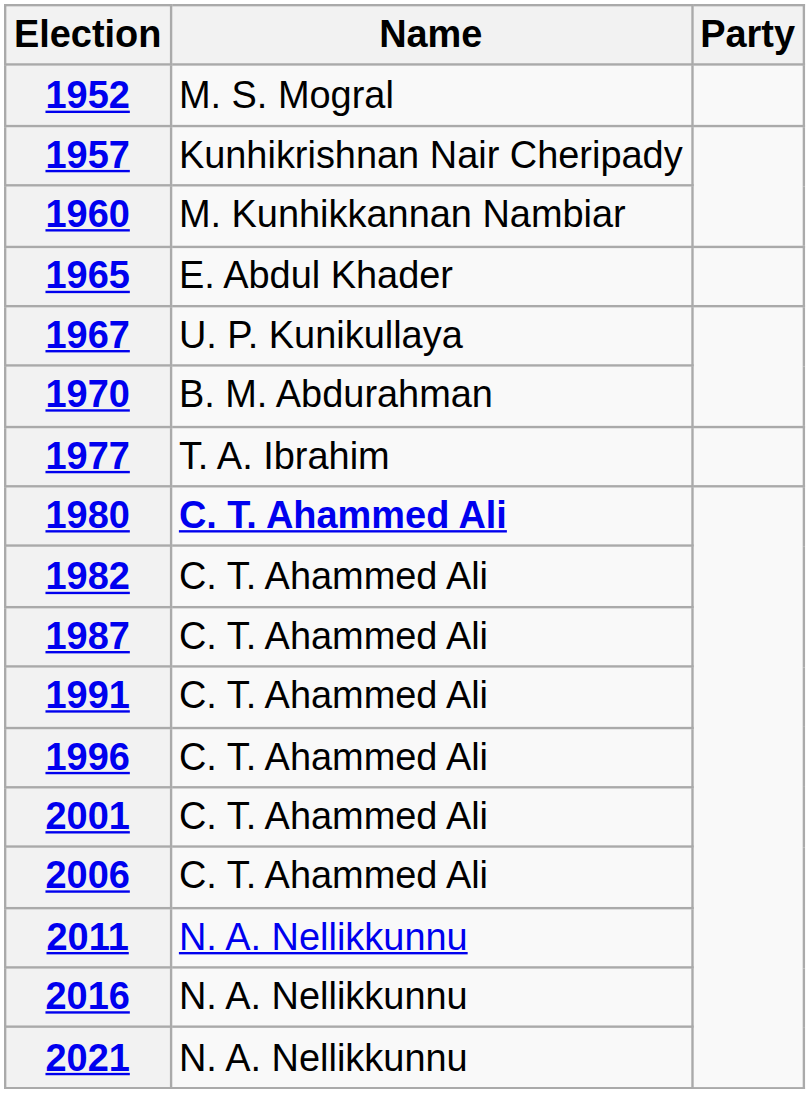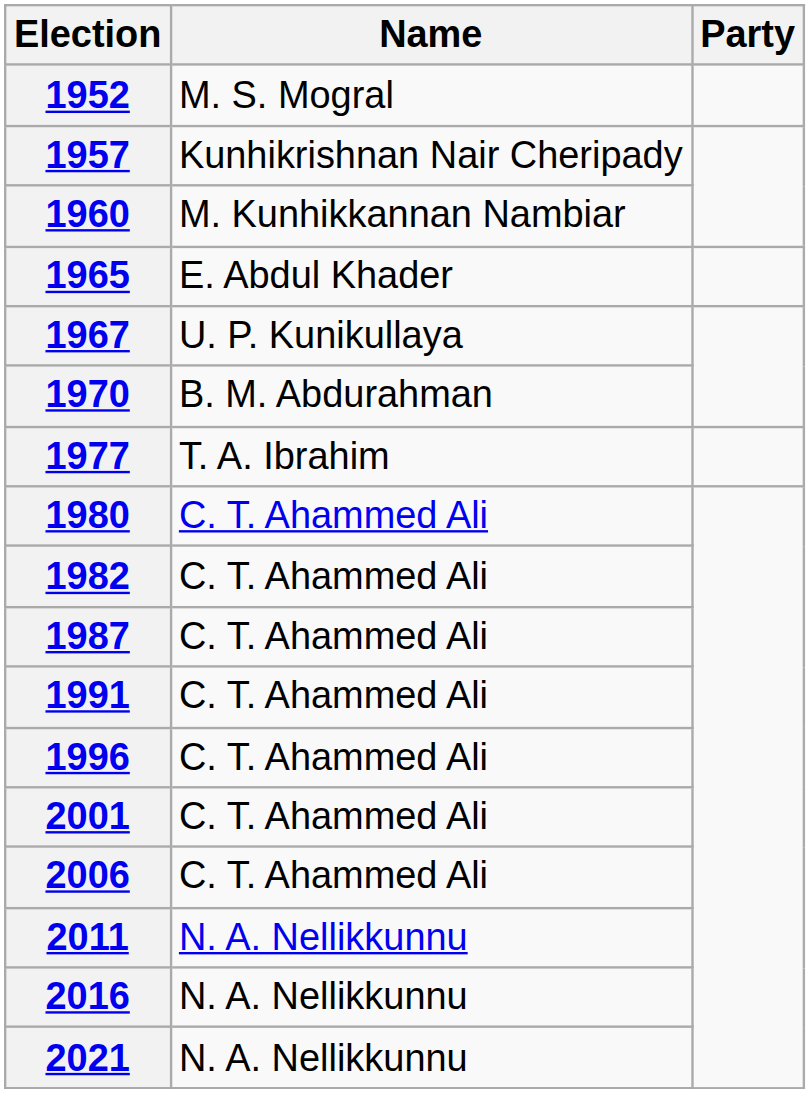(343, 515) bold -> (333, 515) normal
